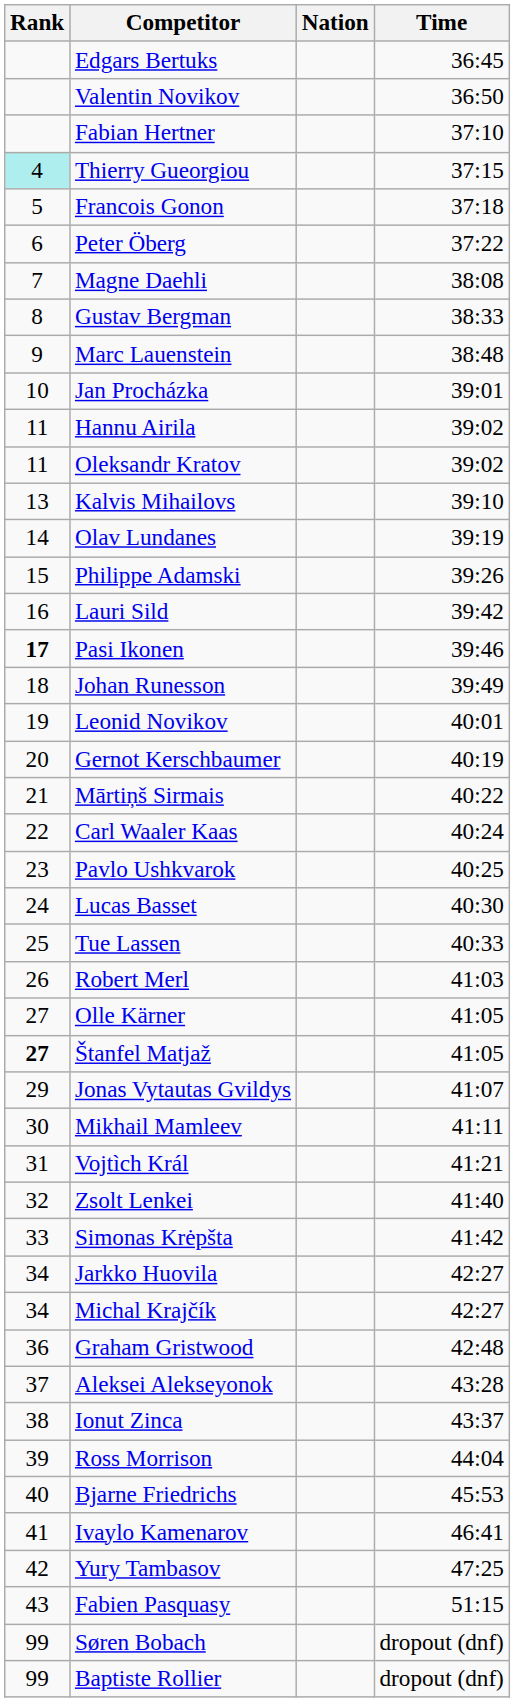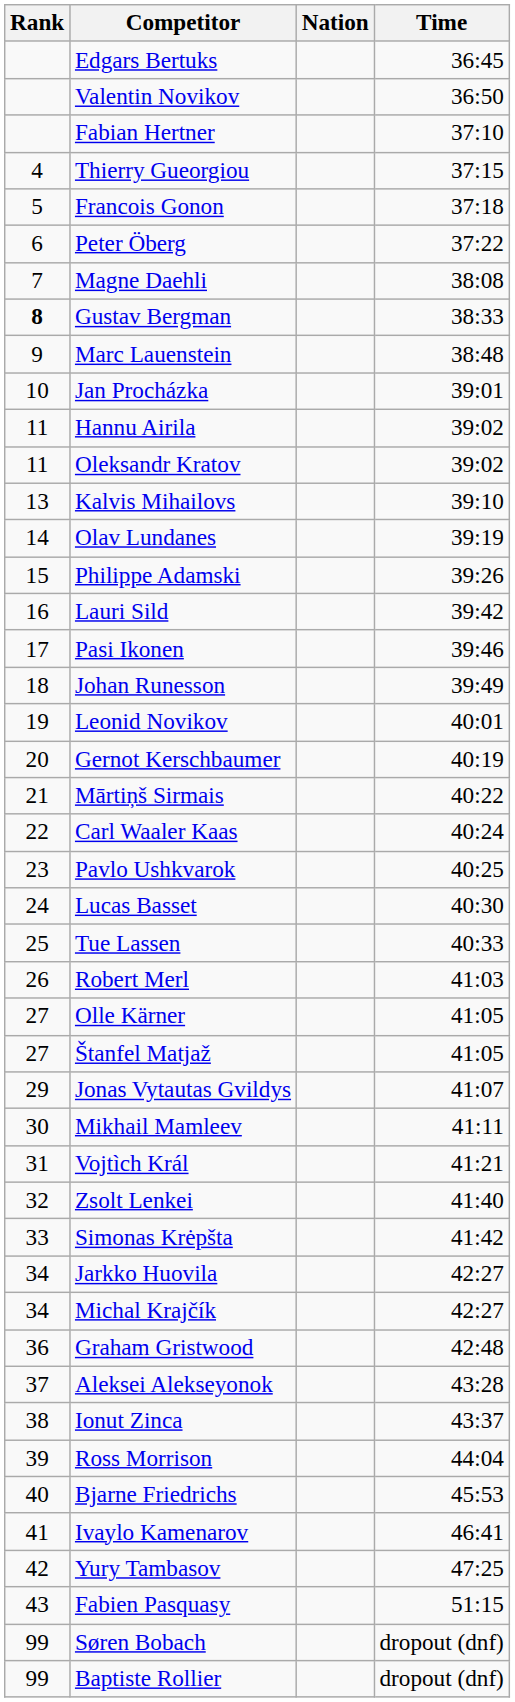(37, 170) paleturquoise background -> (37, 170) no background
(37, 317) normal -> (37, 317) bold
(37, 648) bold -> (37, 648) normal
(37, 1053) bold -> (37, 1053) normal
